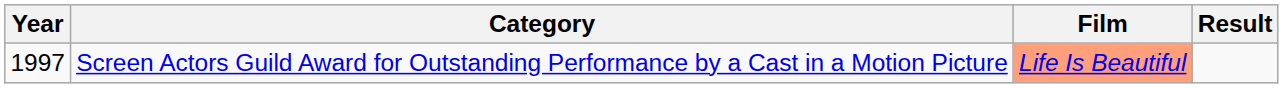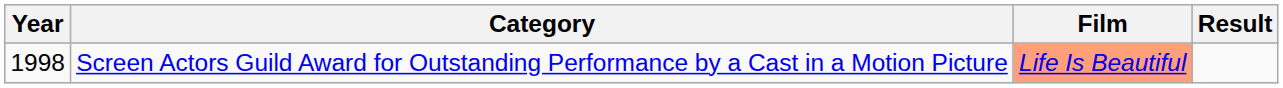(38, 62) 1997 -> (38, 62) 1998
